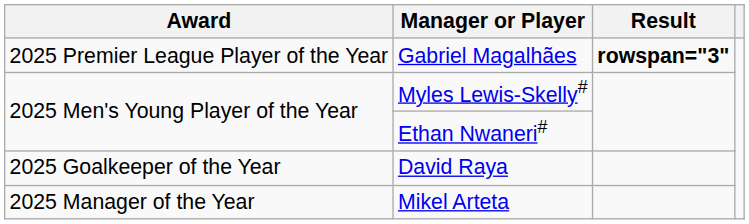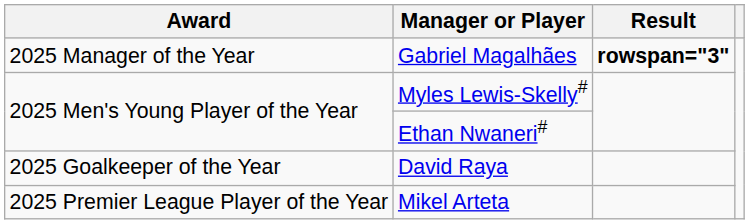(199, 55) 2025 Premier League Player of the Year -> (132, 55) 2025 Manager of the Year
(132, 201) 2025 Manager of the Year -> (199, 201) 2025 Premier League Player of the Year
